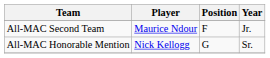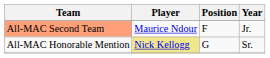(55, 28) no background -> (55, 28) lightsalmon background
(162, 45) no background -> (162, 45) khaki background
